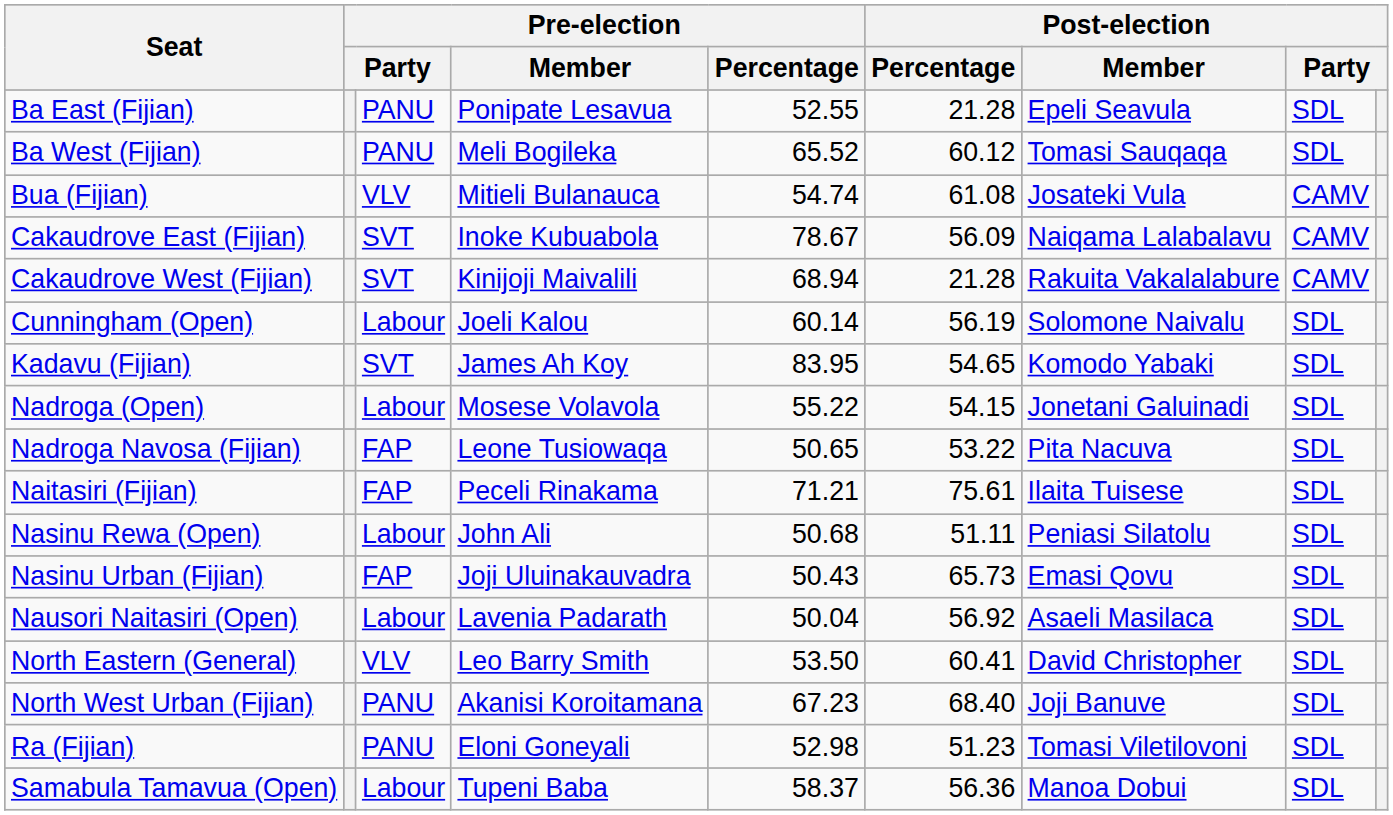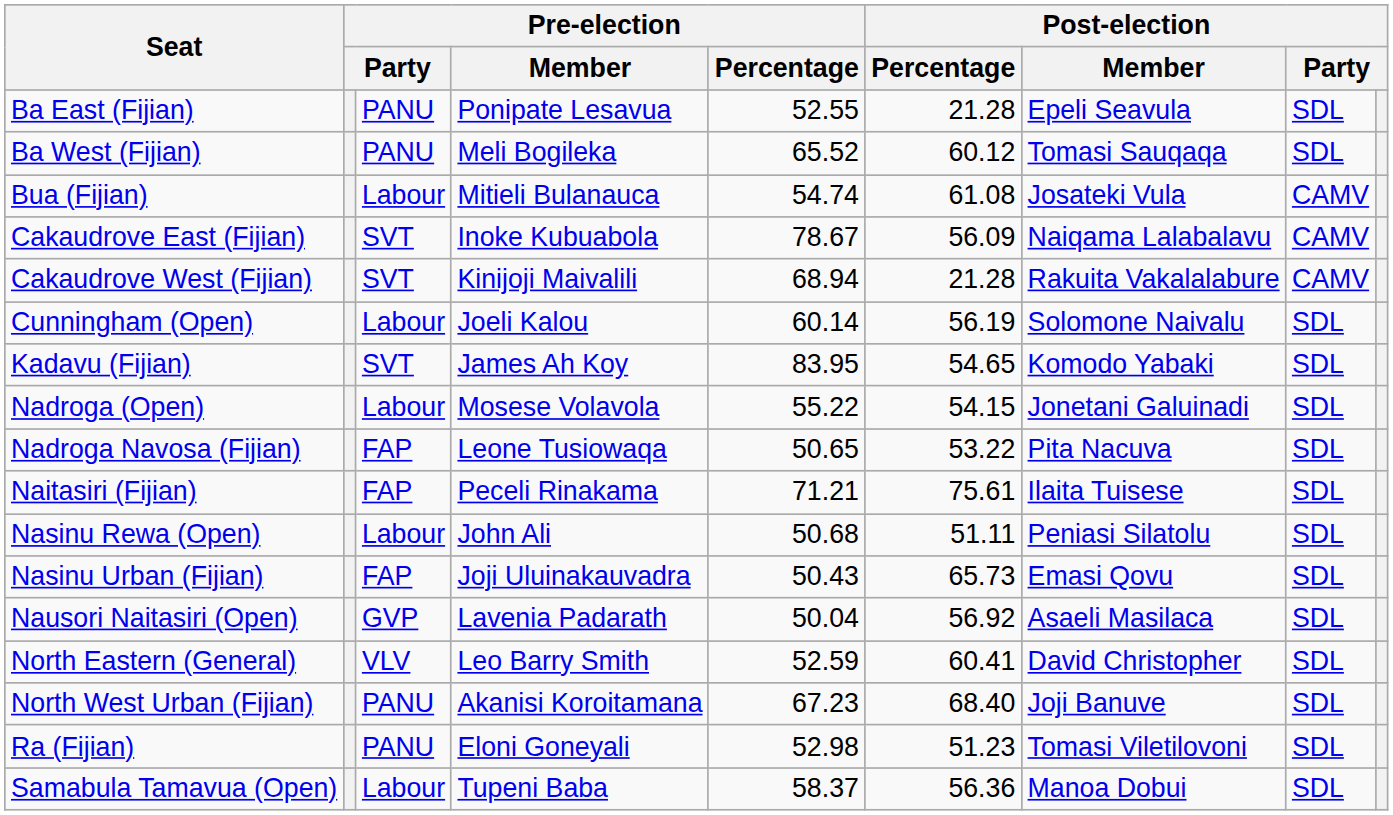(386, 195) VLV -> (404, 195) Labour
(404, 618) Labour -> (390, 618) GVP
(825, 661) 53.50 -> (825, 661) 52.59
